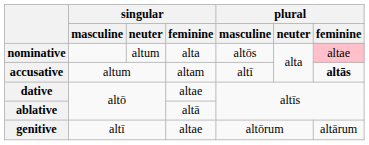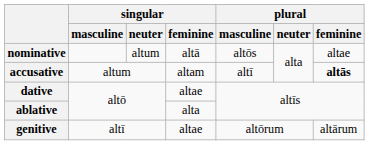(191, 52) alta -> (191, 52) altā
(339, 52) pink background -> (339, 52) no background
(191, 110) altā -> (191, 110) alta
